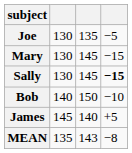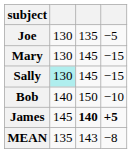(63, 76) no background -> (63, 76) paleturquoise background
(114, 76) bold -> (114, 76) normal
(88, 117) normal -> (88, 117) bold
(111, 117) normal -> (111, 117) bold
